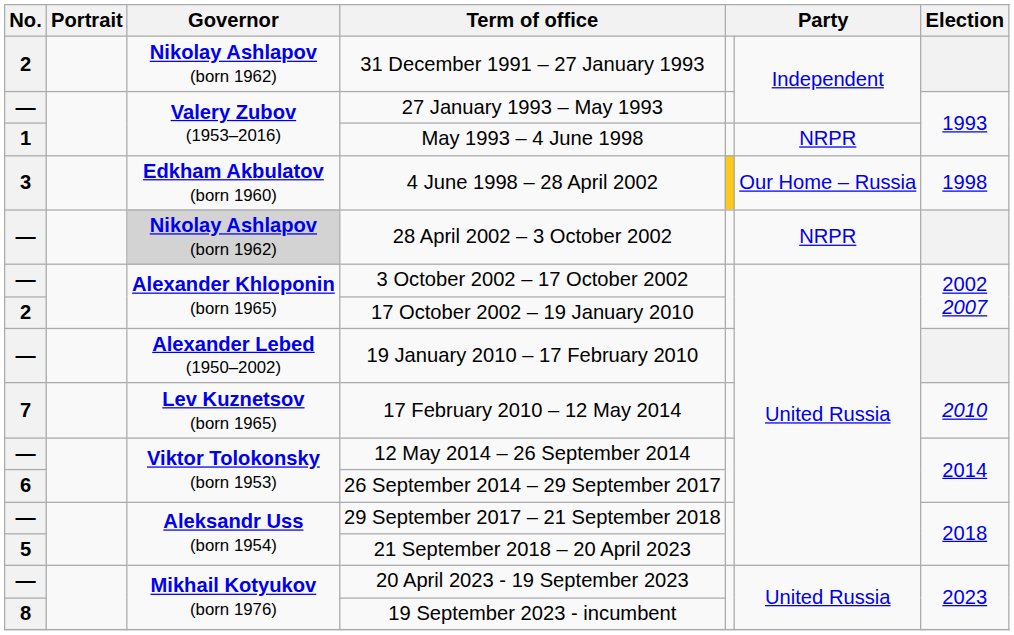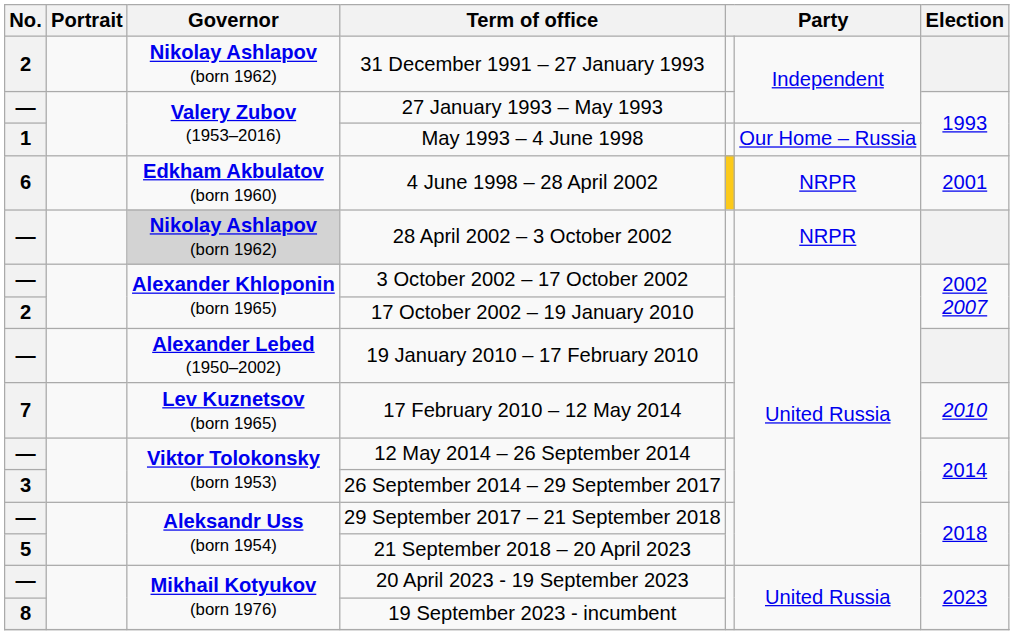(828, 139) NRPR -> (828, 139) Our Home – Russia
(26, 182) 3 -> (26, 182) 6
(828, 182) Our Home – Russia -> (828, 182) NRPR
(965, 182) 1998 -> (965, 182) 2001
(26, 485) 6 -> (26, 485) 3
